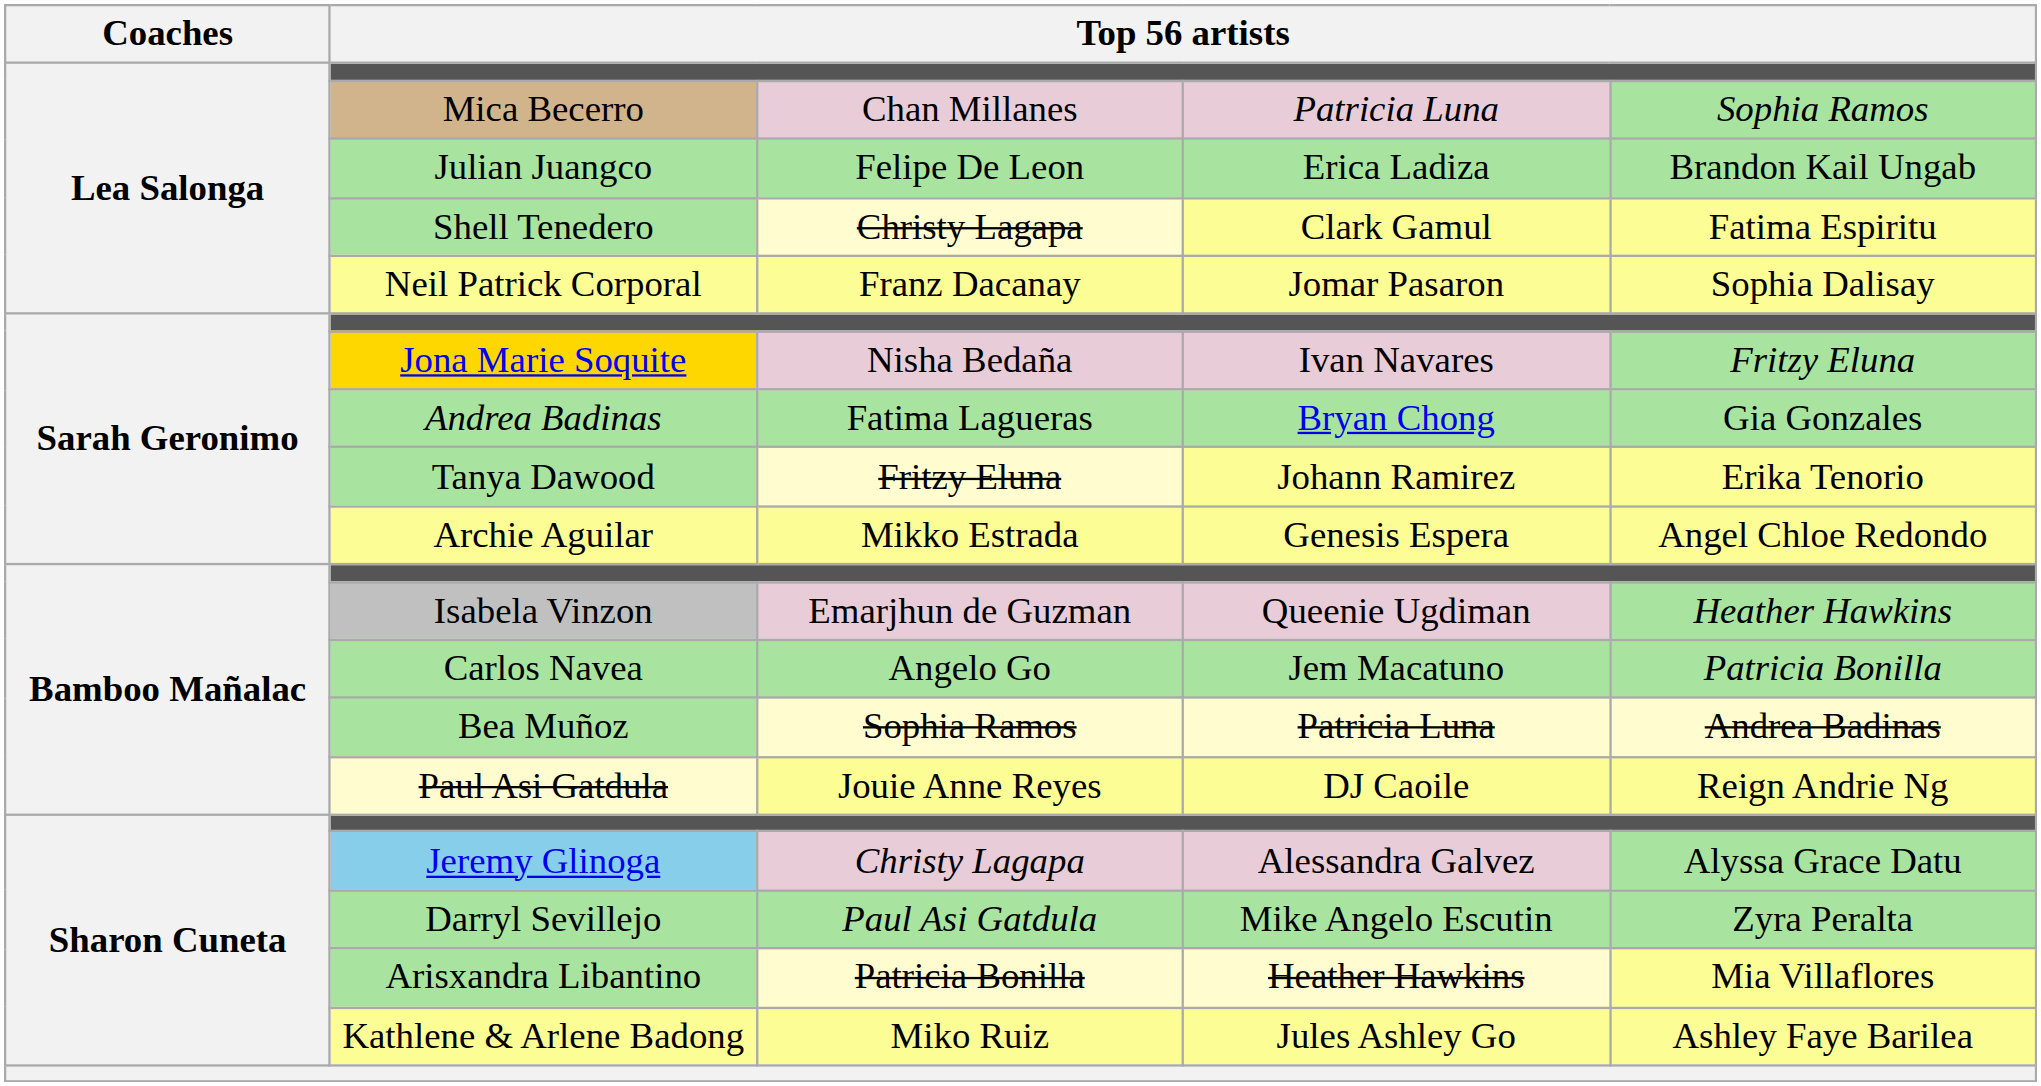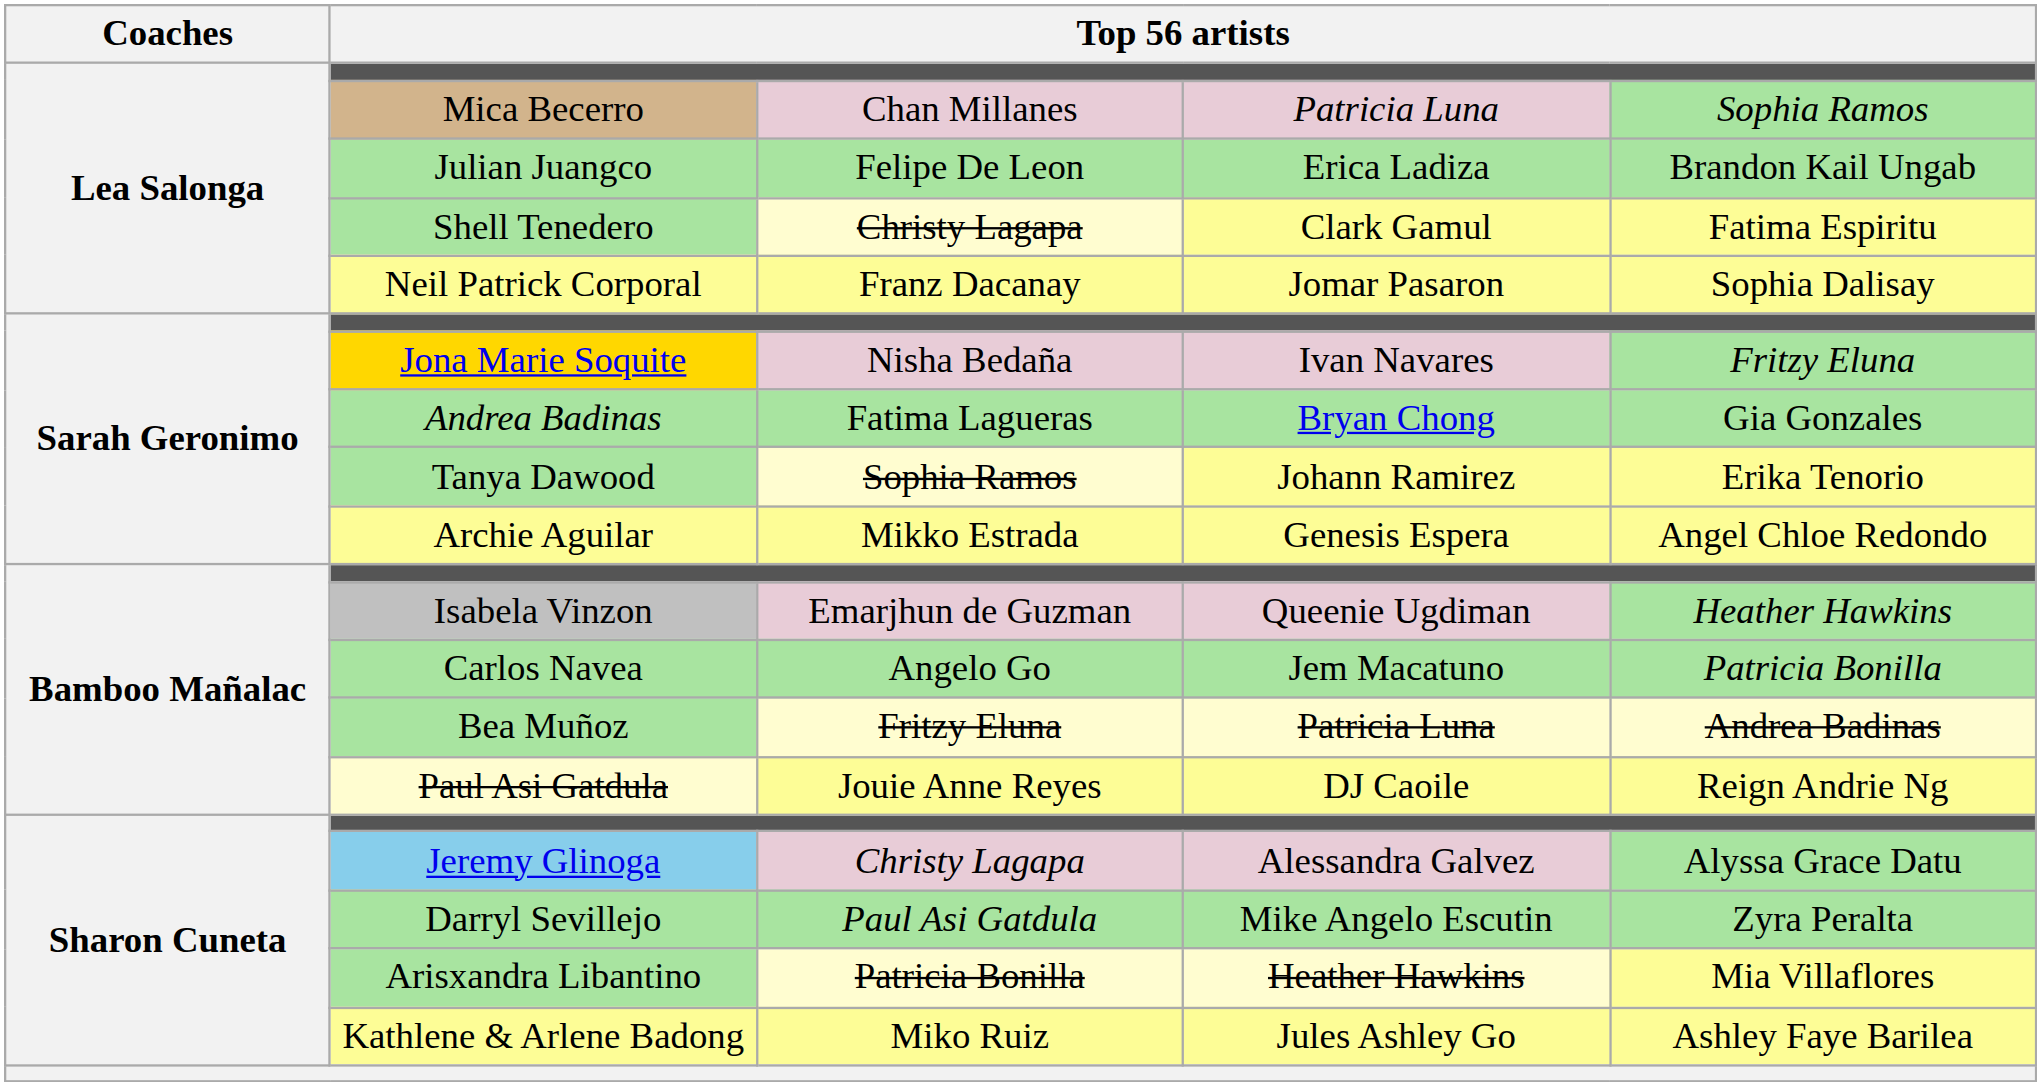(970, 476) Fritzy Eluna -> (970, 476) Sophia Ramos
(970, 726) Sophia Ramos -> (970, 726) Fritzy Eluna
